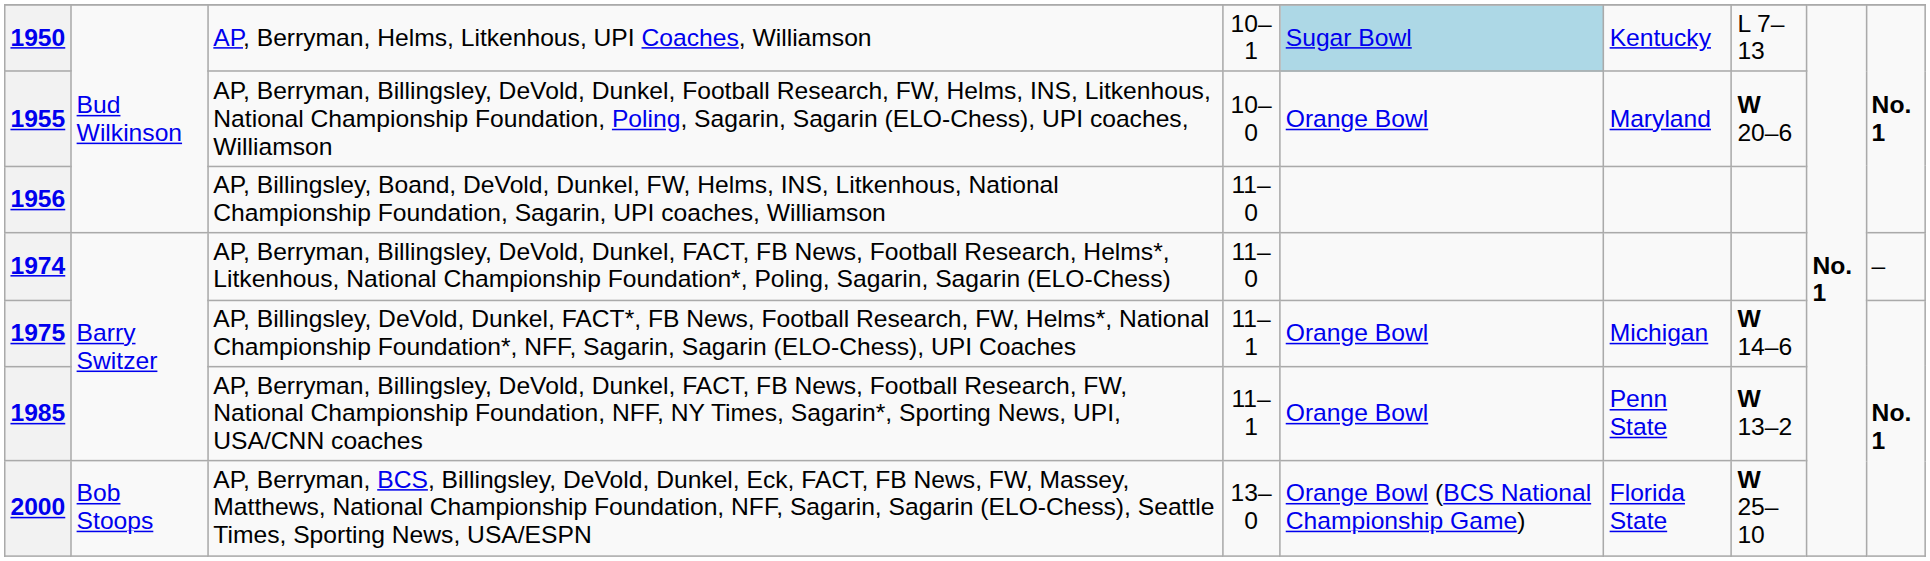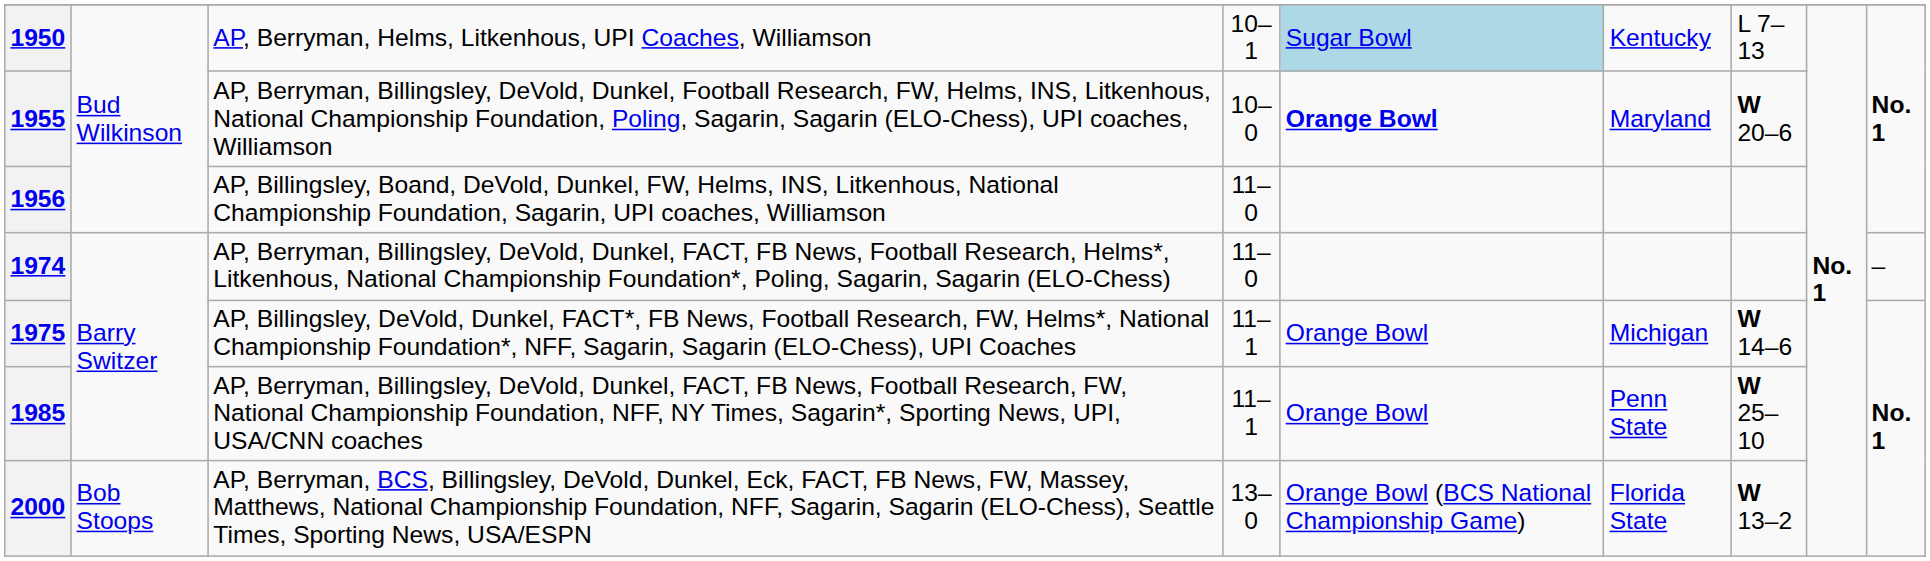(1357, 118) normal -> (1362, 118) bold
(1765, 413) W 13–2 -> (1758, 413) W 25–10
(1758, 507) W 25–10 -> (1765, 507) W 13–2
